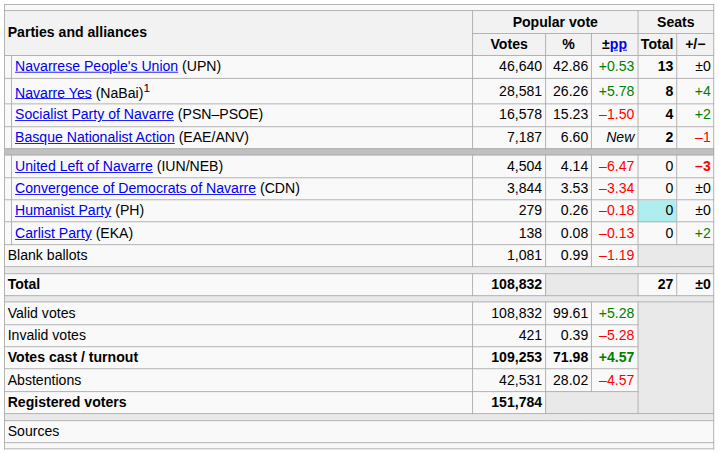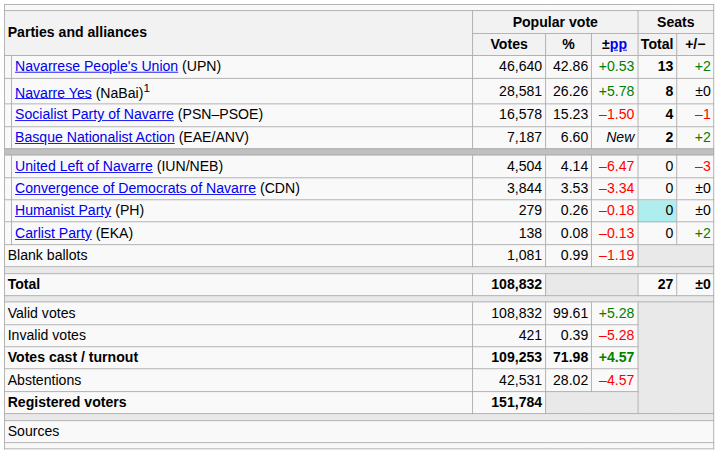(703, 66) ±0 -> (703, 66) +2
(703, 91) +4 -> (703, 91) ±0
(703, 115) +2 -> (703, 115) –1
(703, 137) –1 -> (703, 137) +2
(703, 166) bold -> (703, 166) normal
